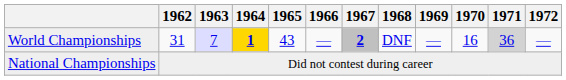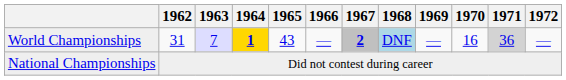(397, 39) no background -> (397, 39) lightblue background
